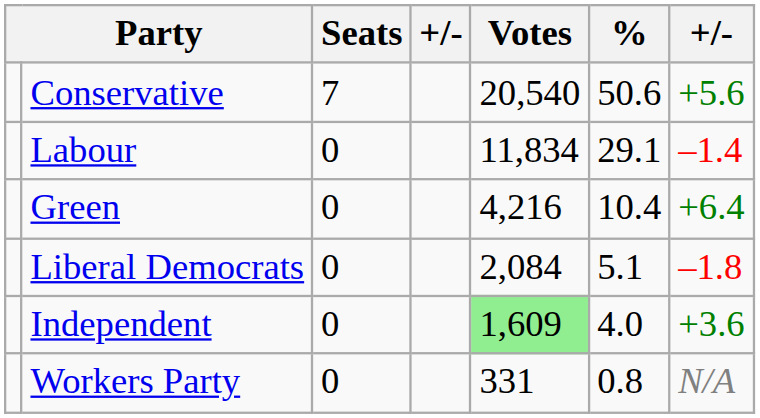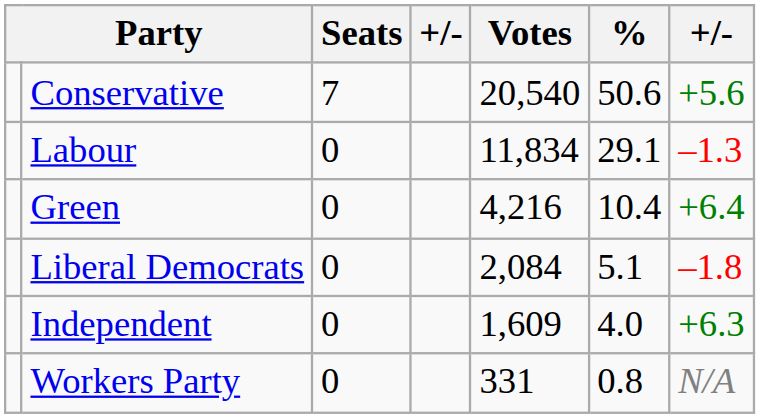(710, 149) –1.4 -> (710, 149) –1.3
(521, 324) lightgreen background -> (521, 324) no background
(711, 324) +3.6 -> (711, 324) +6.3
